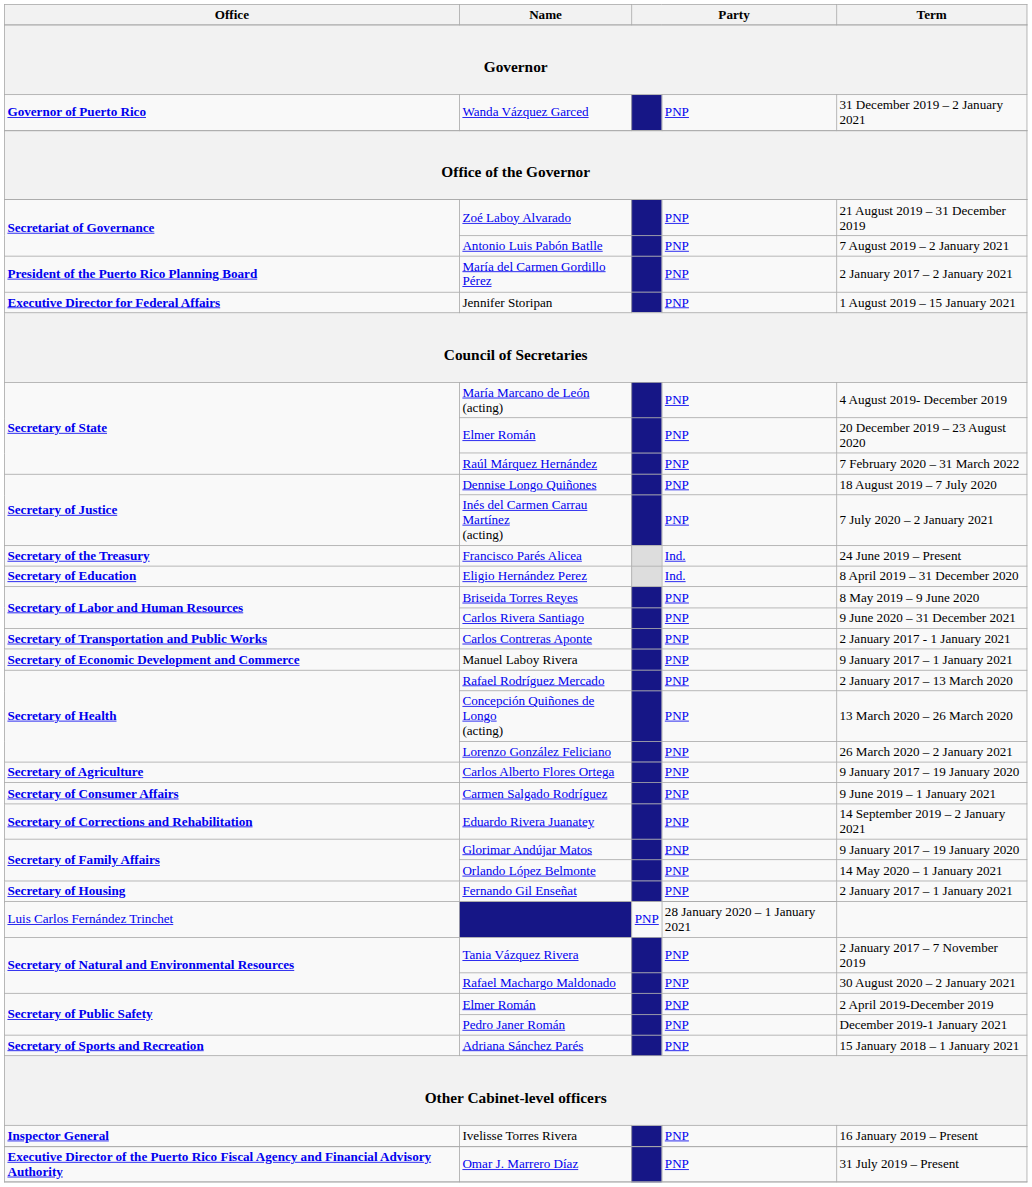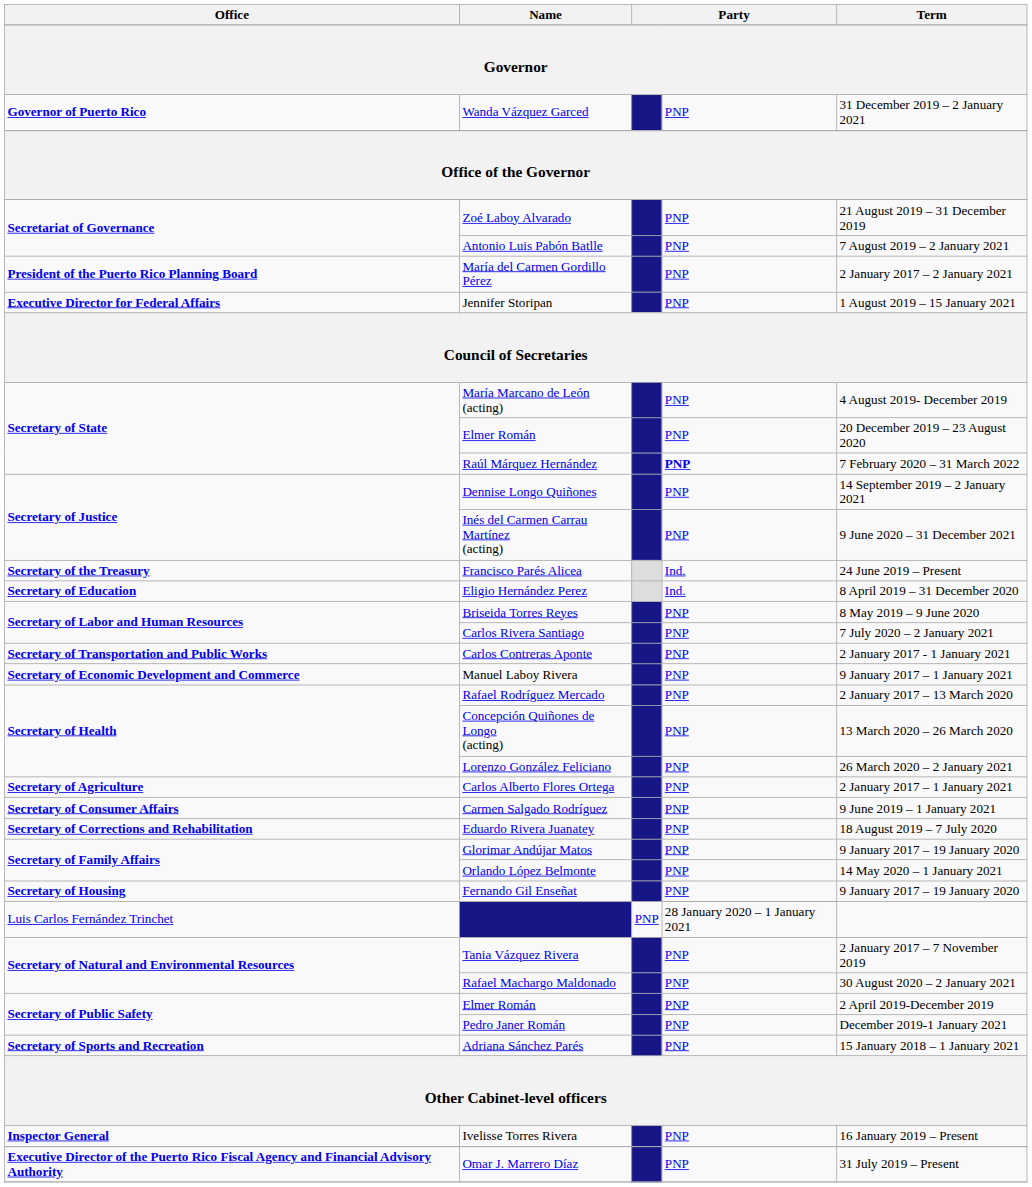(677, 463) normal -> (678, 463) bold
(918, 484) 18 August 2019 – 7 July 2020 -> (922, 491) 14 September 2019 – 2 January 2021
(917, 520) 7 July 2020 – 2 January 2021 -> (928, 534) 9 June 2020 – 31 December 2021
(928, 618) 9 June 2020 – 31 December 2021 -> (917, 632) 7 July 2020 – 2 January 2021
(929, 772) 9 January 2017 – 19 January 2020 -> (926, 787) 2 January 2017 – 1 January 2021
(922, 821) 14 September 2019 – 2 January 2021 -> (918, 828) 18 August 2019 – 7 July 2020
(926, 891) 2 January 2017 – 1 January 2021 -> (929, 891) 9 January 2017 – 19 January 2020
